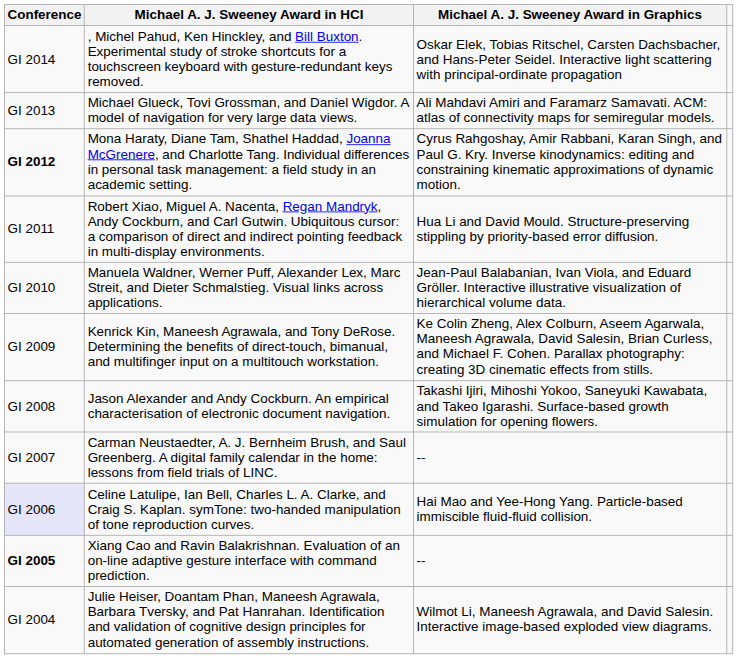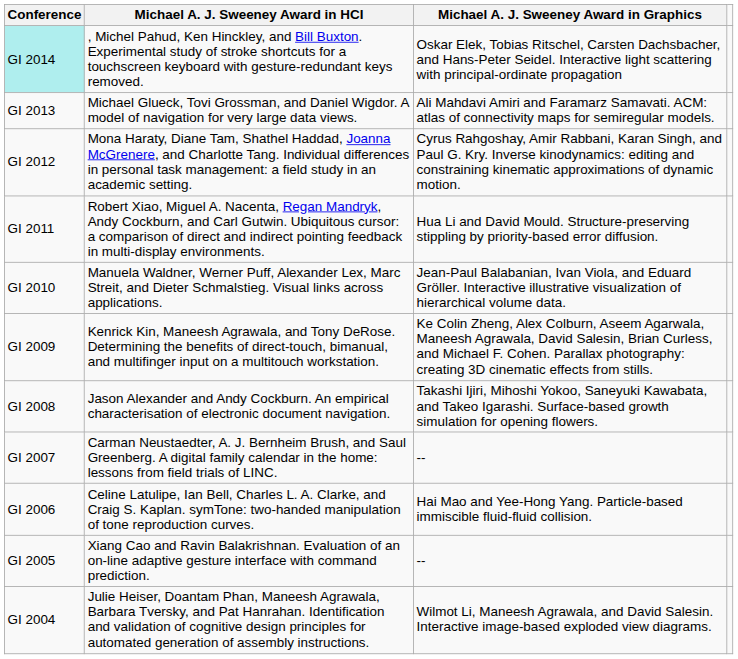(31, 59) no background -> (31, 59) paleturquoise background
(31, 162) bold -> (31, 162) normal
(31, 509) lavender background -> (31, 509) no background
(31, 560) bold -> (31, 560) normal
